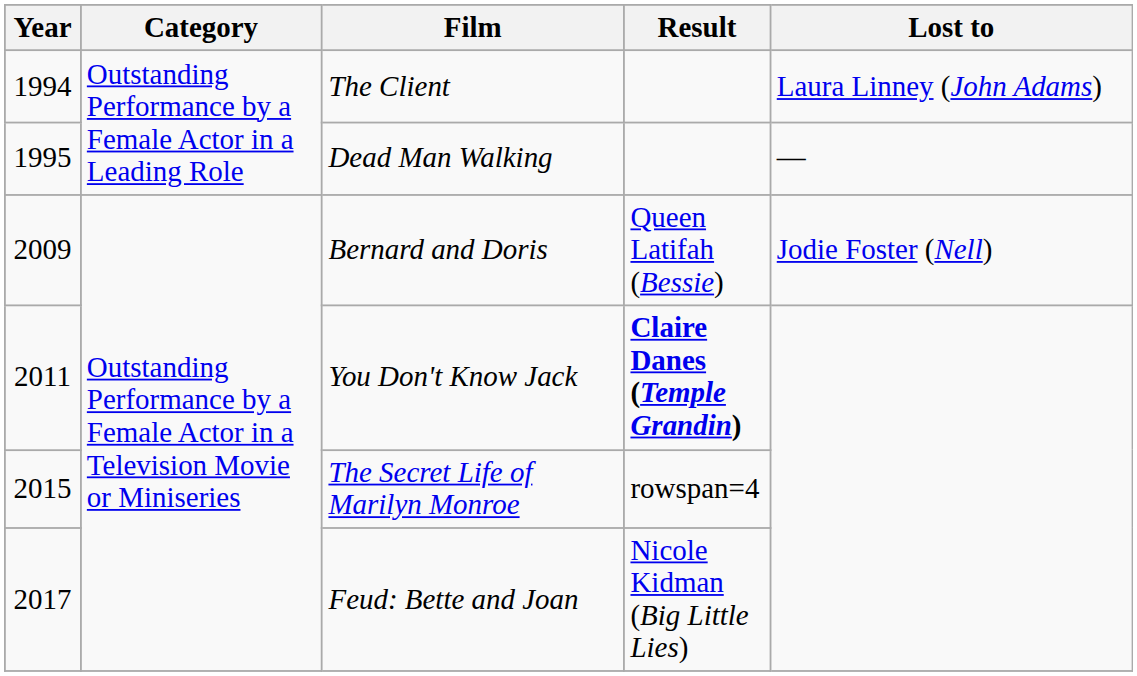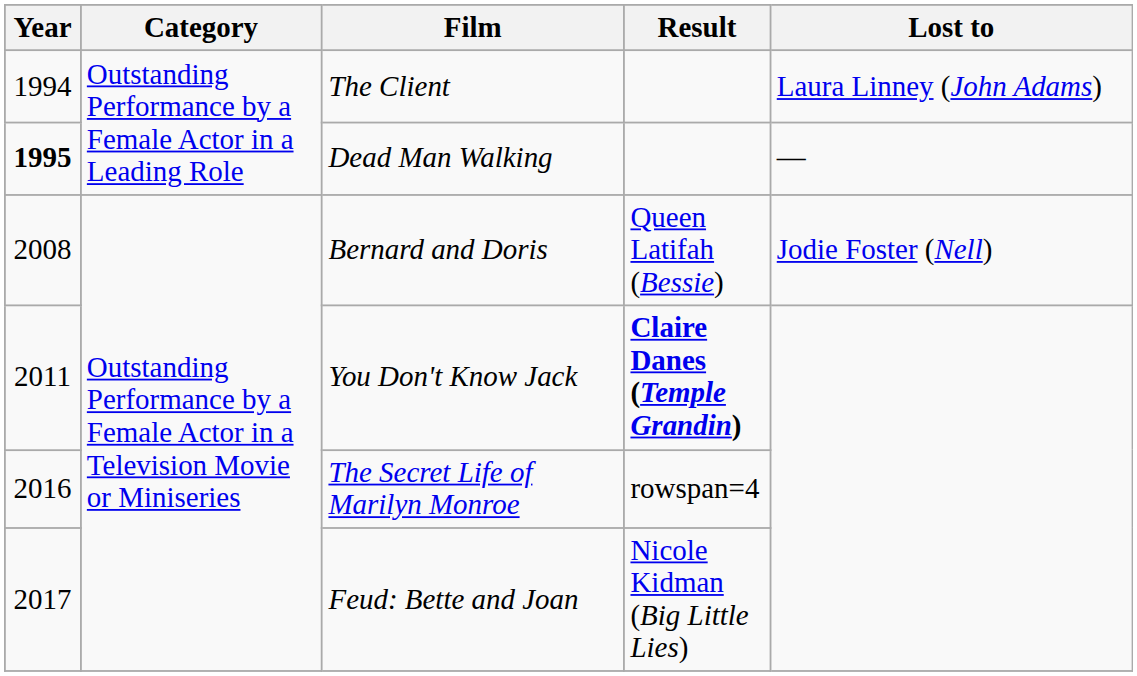(43, 158) normal -> (43, 158) bold
(43, 249) 2009 -> (43, 249) 2008
(43, 488) 2015 -> (43, 488) 2016
